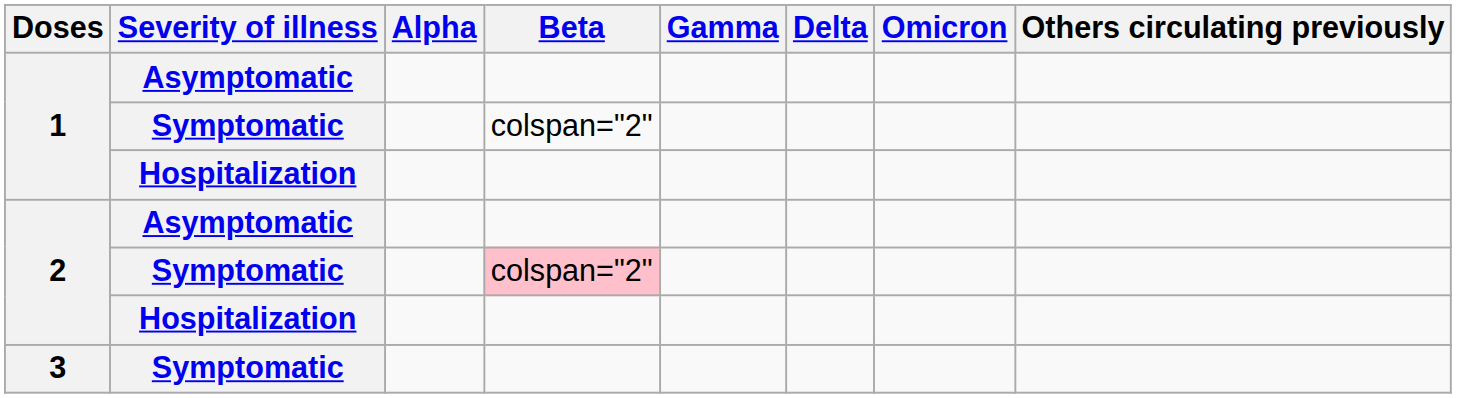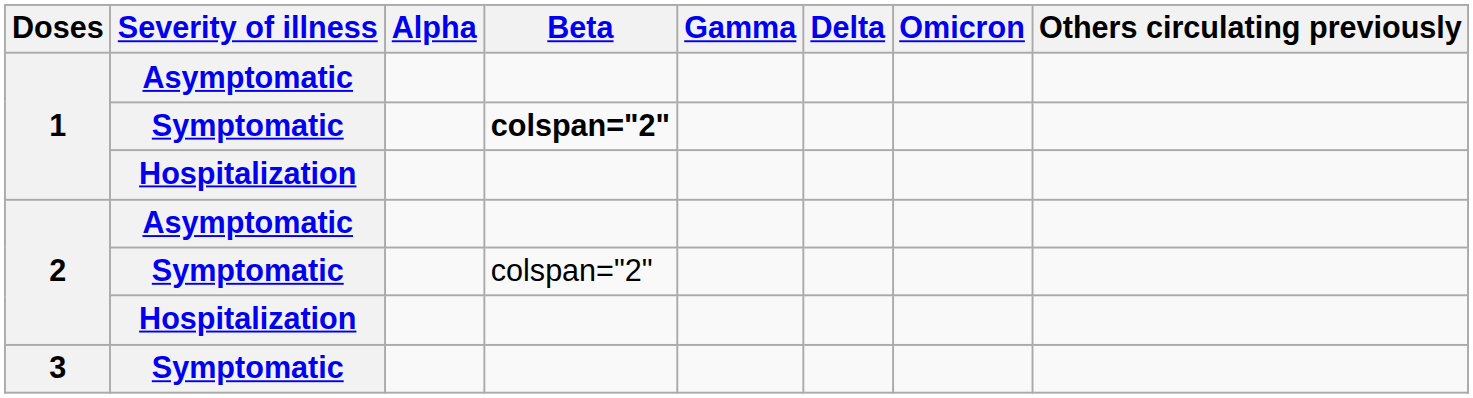(572, 125) normal -> (580, 125) bold
(572, 271) pink background -> (572, 271) no background
